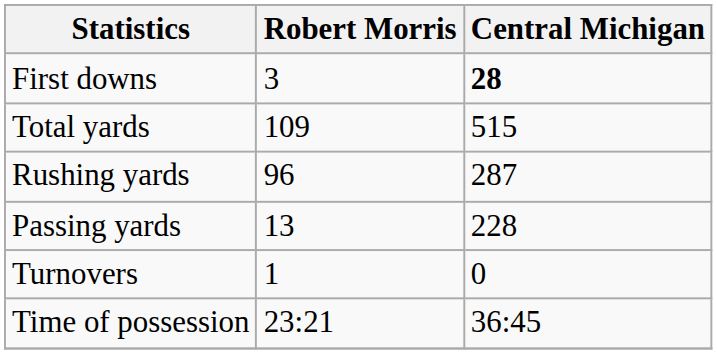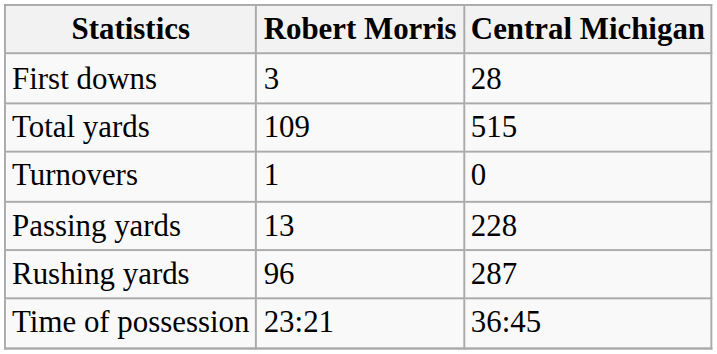(486, 77) bold -> (486, 77) normal
rows swapped: (101, 175) <-> (75, 273)
